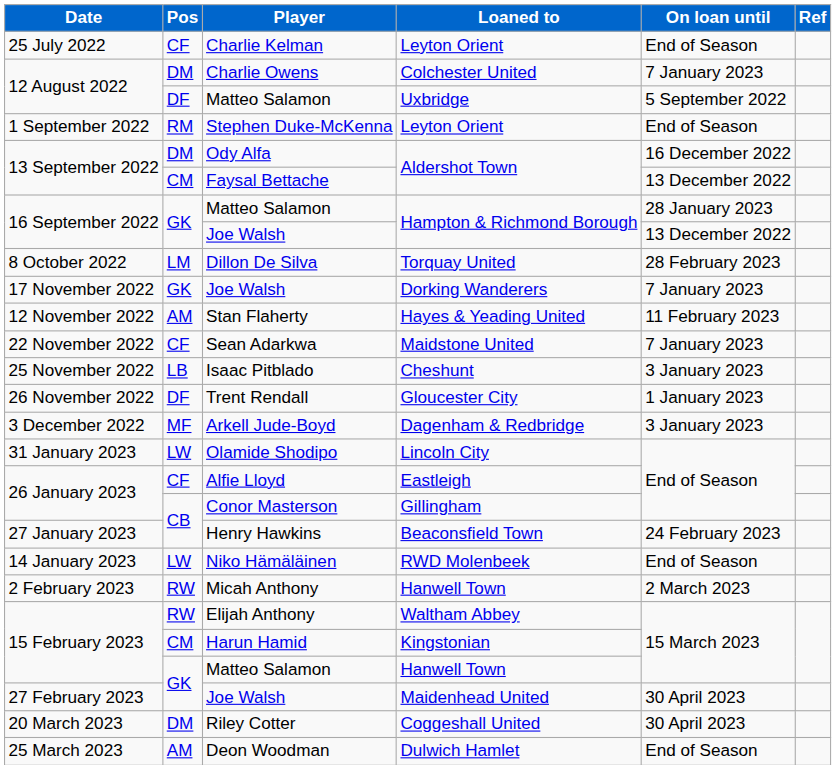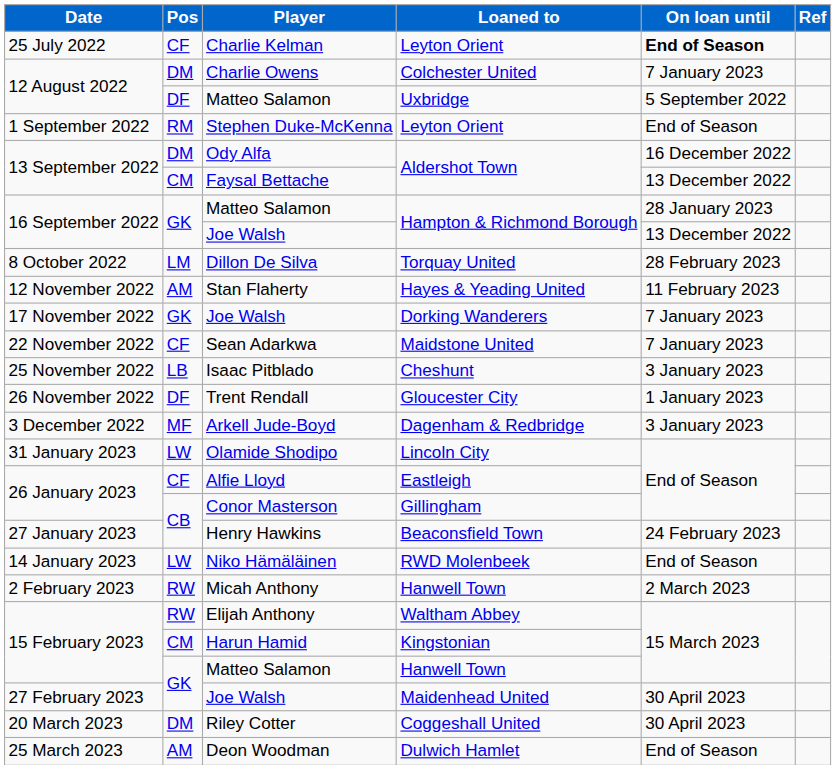(701, 45) normal -> (705, 45) bold
rows swapped: (257, 316) <-> (246, 289)
